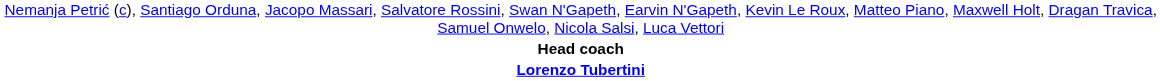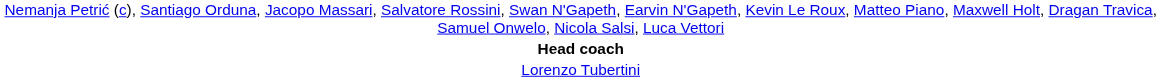(581, 70) bold -> (581, 70) normal
